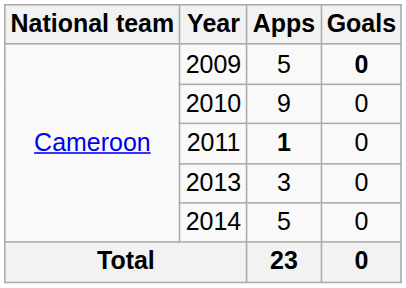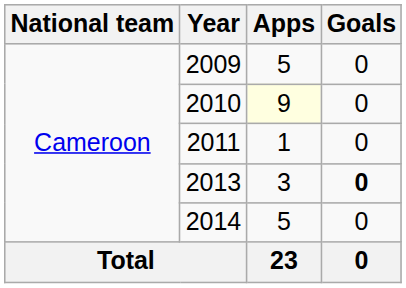(361, 63) bold -> (361, 63) normal
(284, 103) no background -> (284, 103) lightyellow background
(284, 143) bold -> (284, 143) normal
(361, 182) normal -> (361, 182) bold
